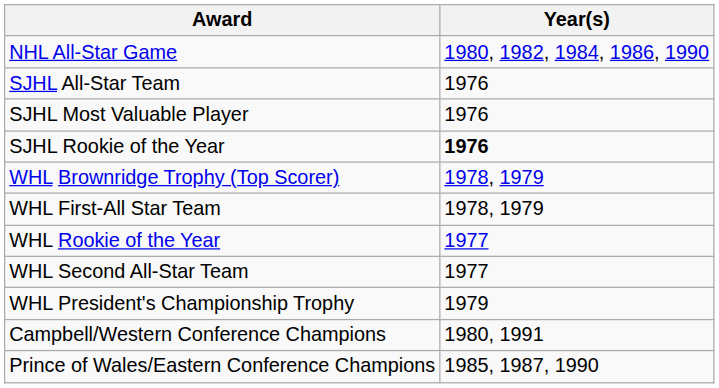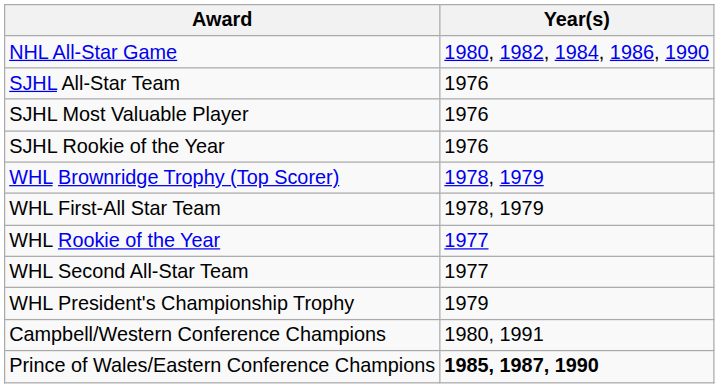(466, 146) bold -> (466, 146) normal
(522, 366) normal -> (522, 366) bold
